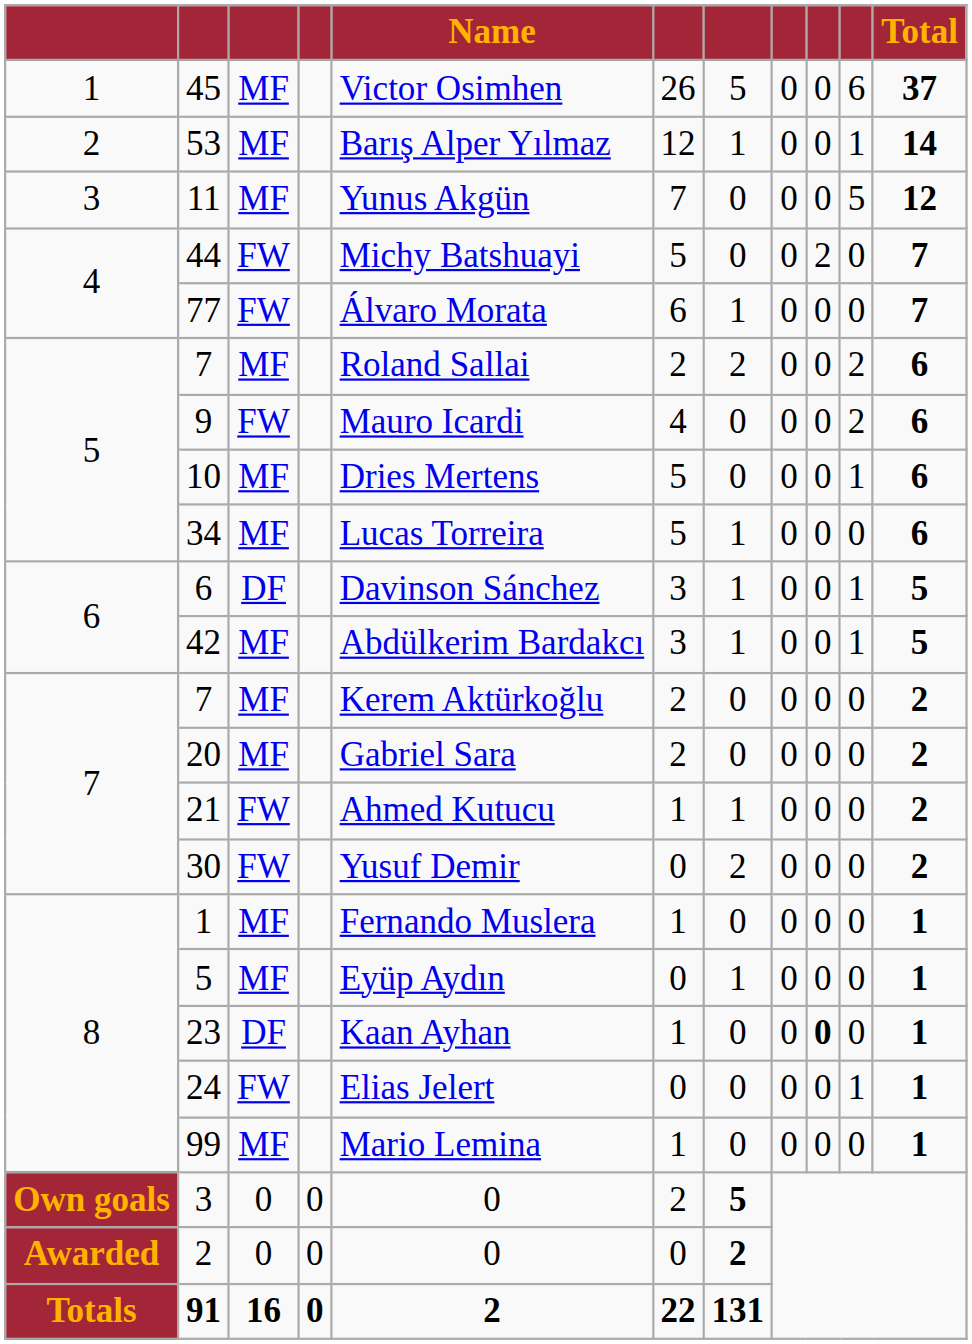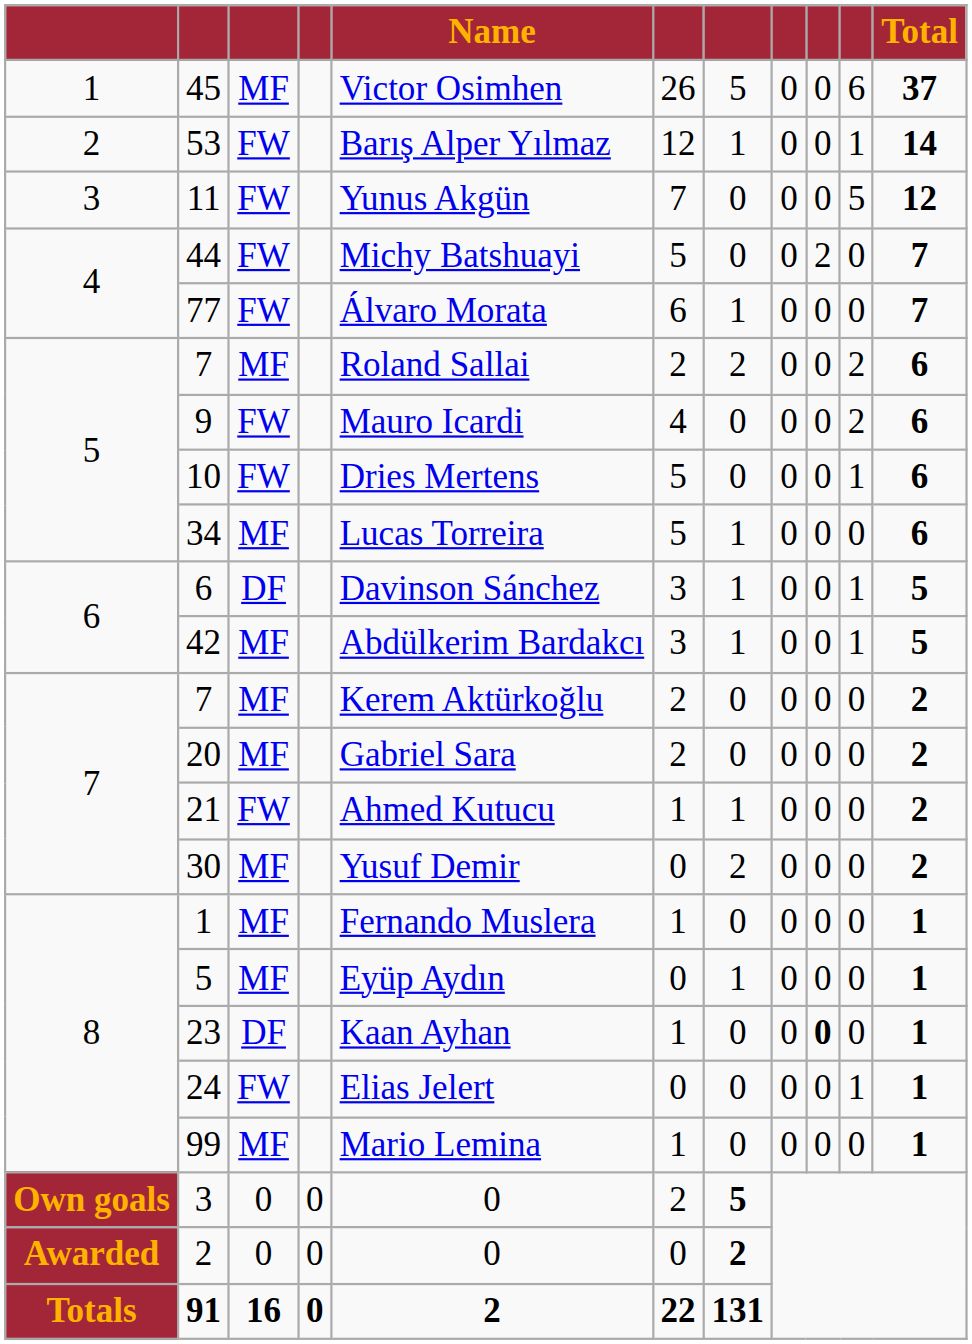(264, 143) MF -> (264, 143) FW
(264, 198) MF -> (264, 198) FW
(264, 476) MF -> (264, 476) FW
(264, 865) FW -> (264, 865) MF
